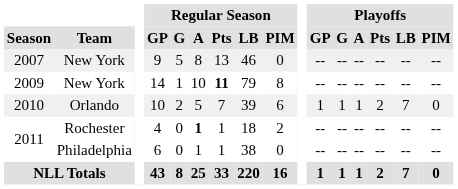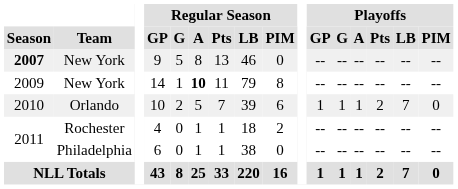(29, 60) normal -> (29, 60) bold
(198, 82) normal -> (198, 82) bold
(222, 82) bold -> (222, 82) normal
(198, 128) bold -> (198, 128) normal
